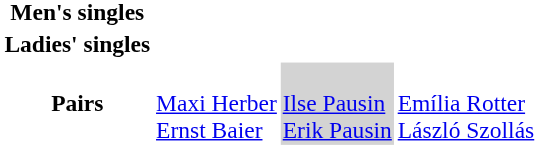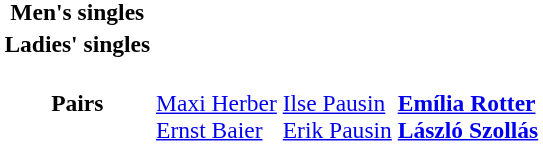(337, 116) lightgrey background -> (337, 116) no background
(466, 116) normal -> (468, 116) bold
